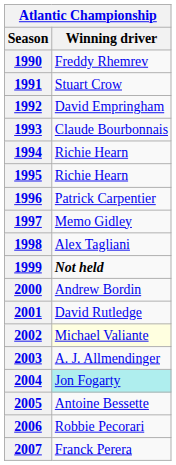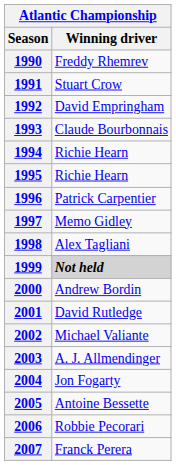(79, 266) no background -> (79, 266) lightgrey background
(102, 335) lightyellow background -> (102, 335) no background
(88, 381) paleturquoise background -> (88, 381) no background
